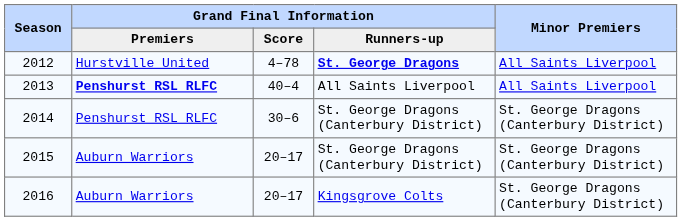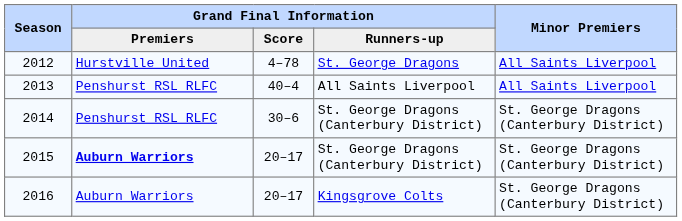(388, 63) bold -> (388, 63) normal
(146, 87) bold -> (146, 87) normal
(135, 157) normal -> (135, 157) bold
